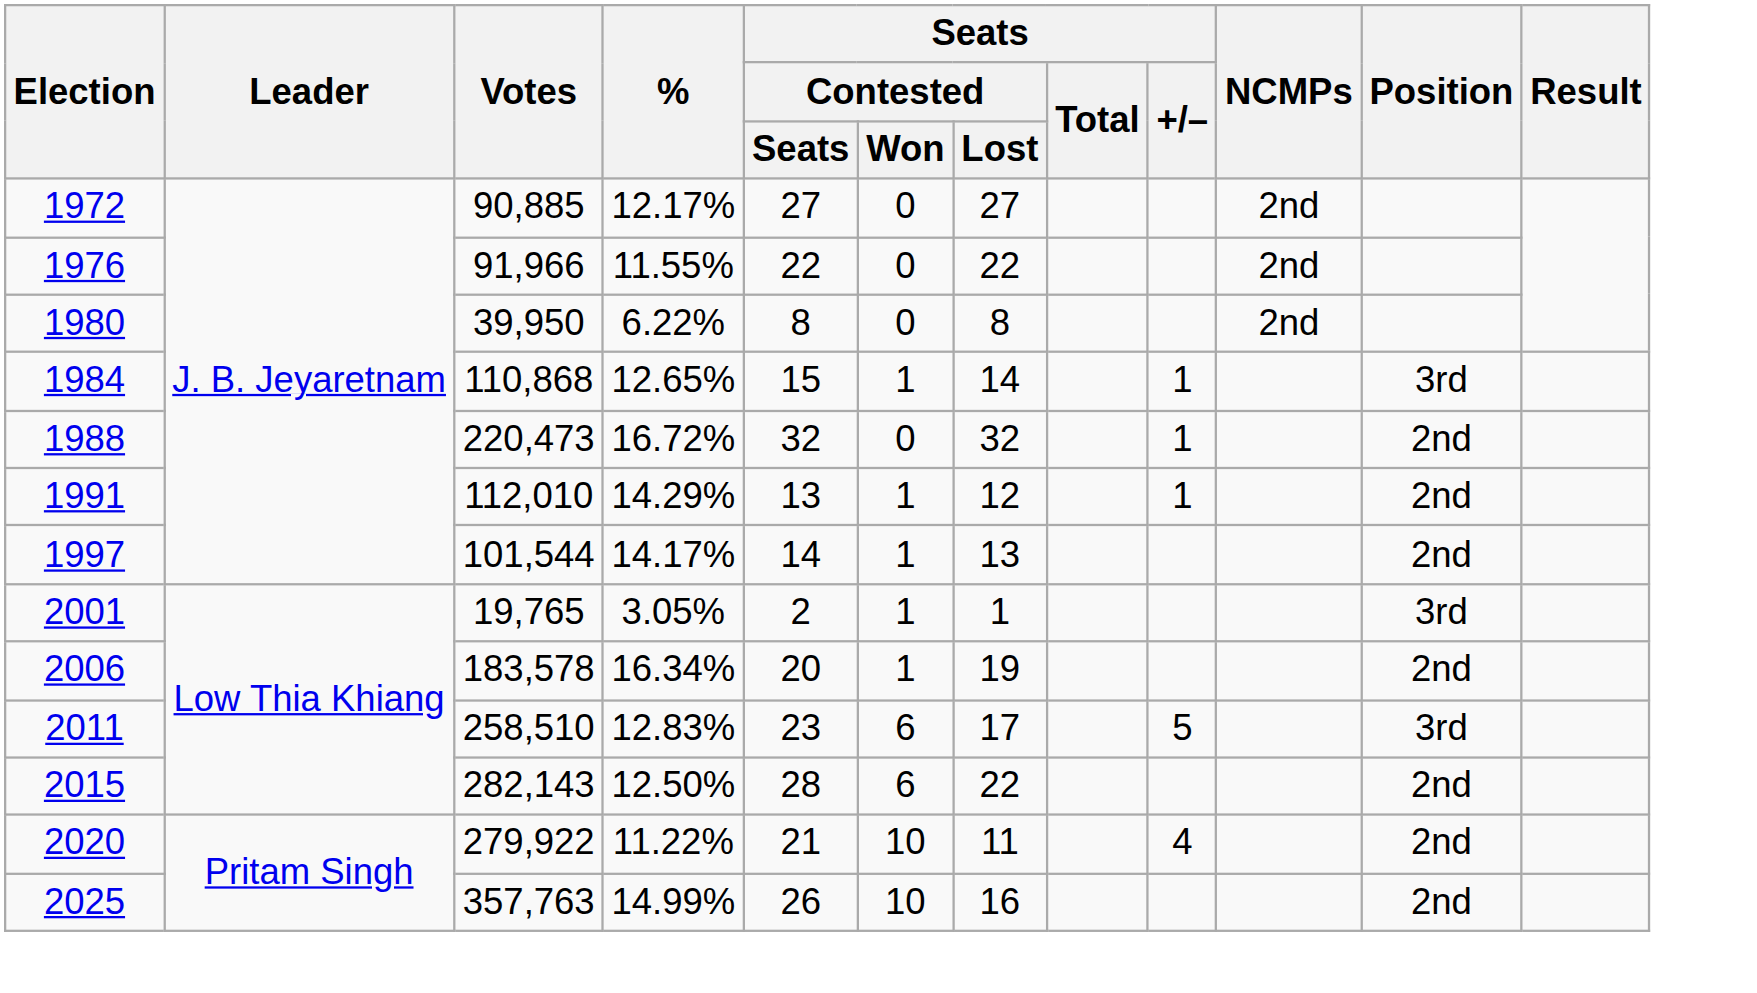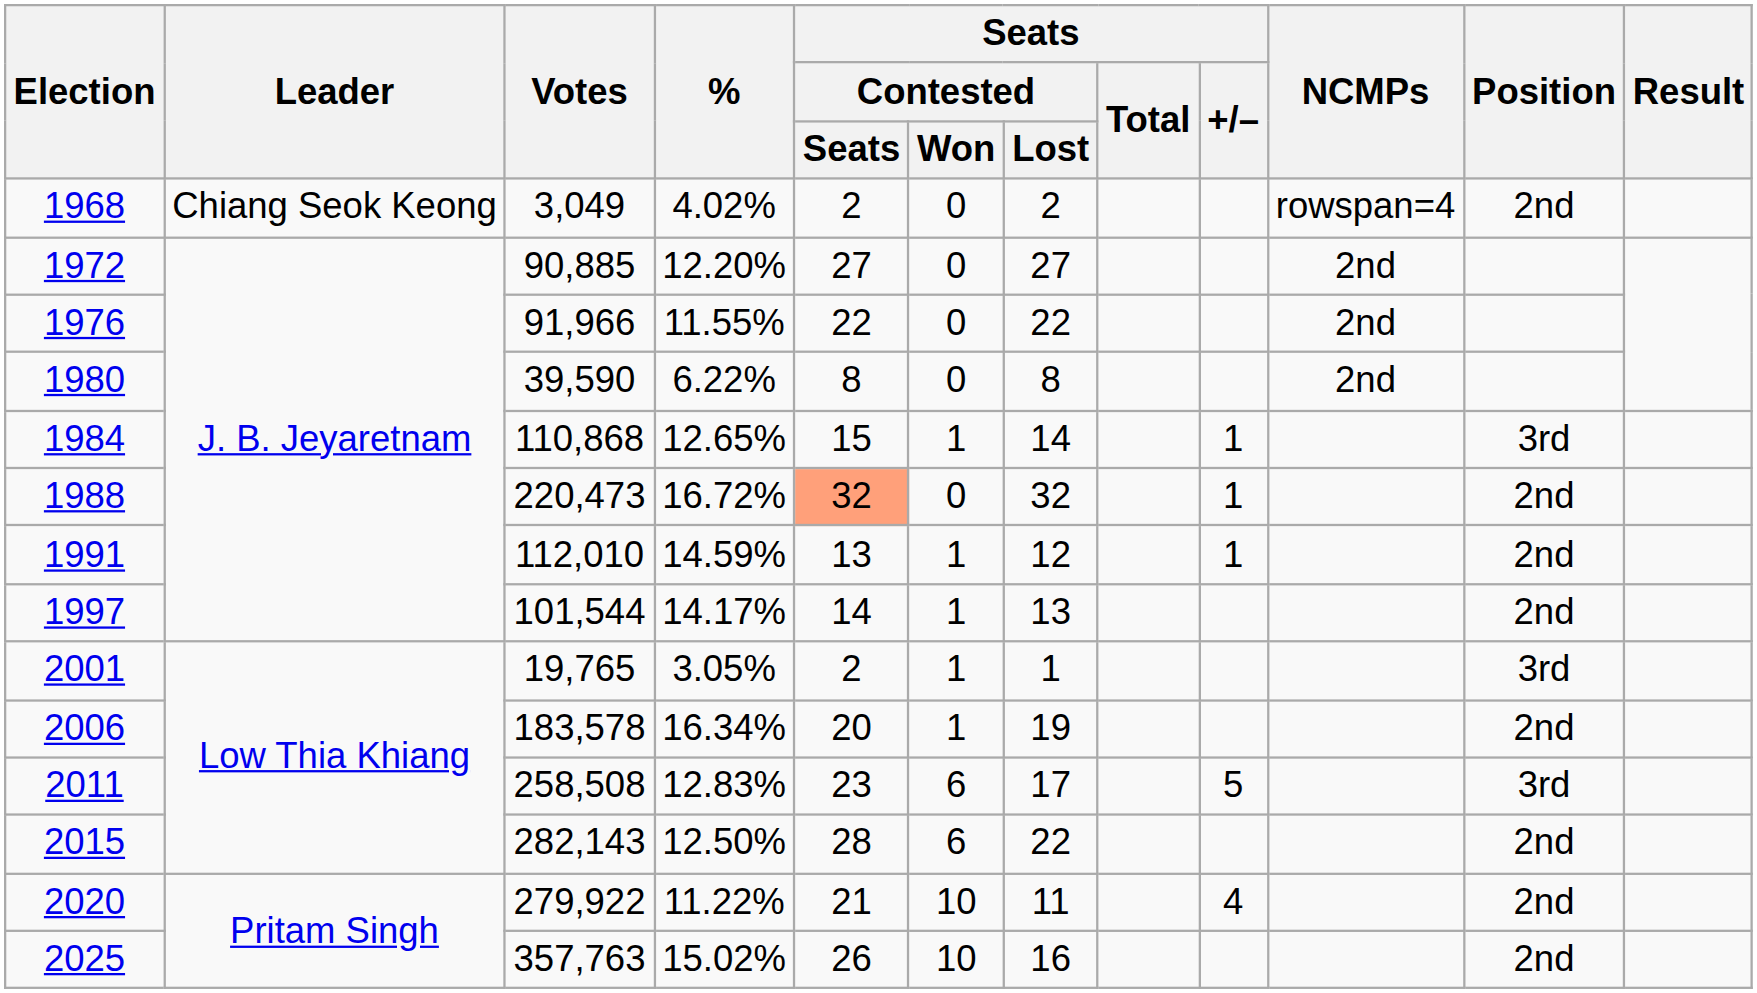+ row: (84, 206)
(673, 206) 12.17% -> (724, 264) 12.20%
(529, 322) 39,950 -> (580, 380) 39,590
(801, 438) no background -> (852, 496) lightsalmon background
(673, 496) 14.29% -> (724, 554) 14.59%
(529, 727) 258,510 -> (580, 785) 258,508
(673, 901) 14.99% -> (724, 959) 15.02%
